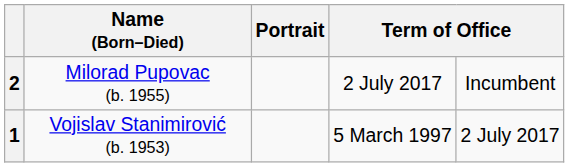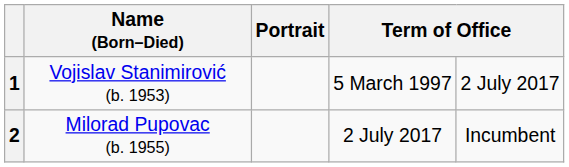rows swapped: (14, 135) <-> (14, 83)
